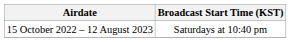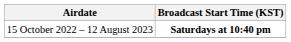(221, 29) normal -> (221, 29) bold
